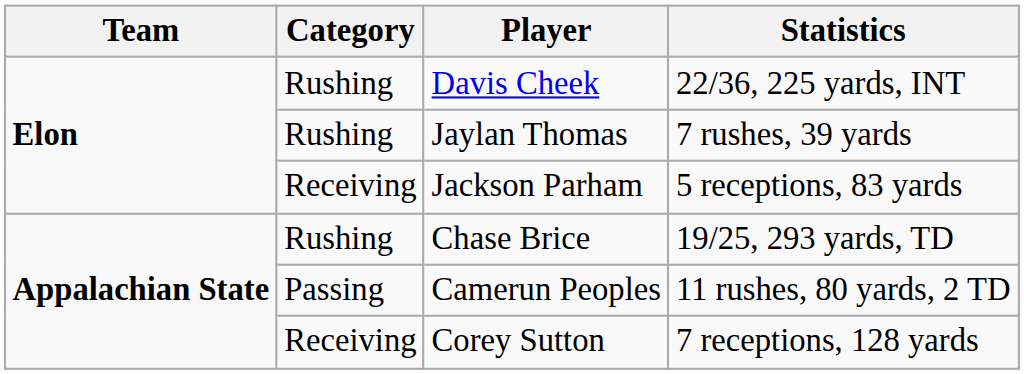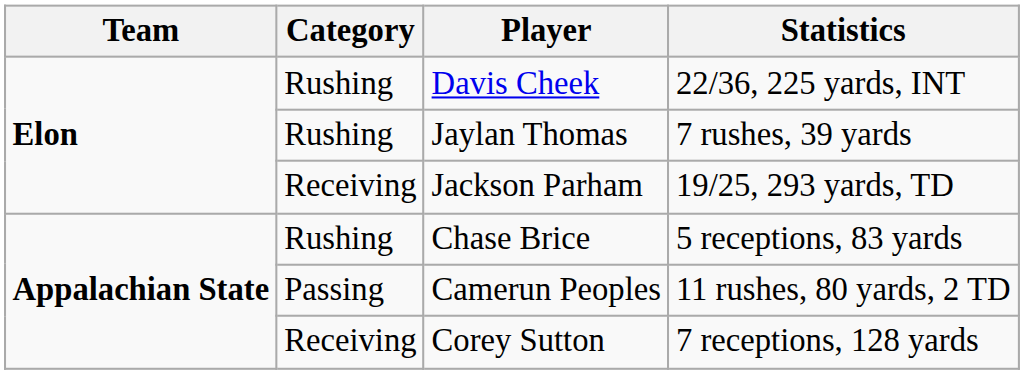(819, 186) 5 receptions, 83 yards -> (815, 186) 19/25, 293 yards, TD
(815, 238) 19/25, 293 yards, TD -> (819, 238) 5 receptions, 83 yards
